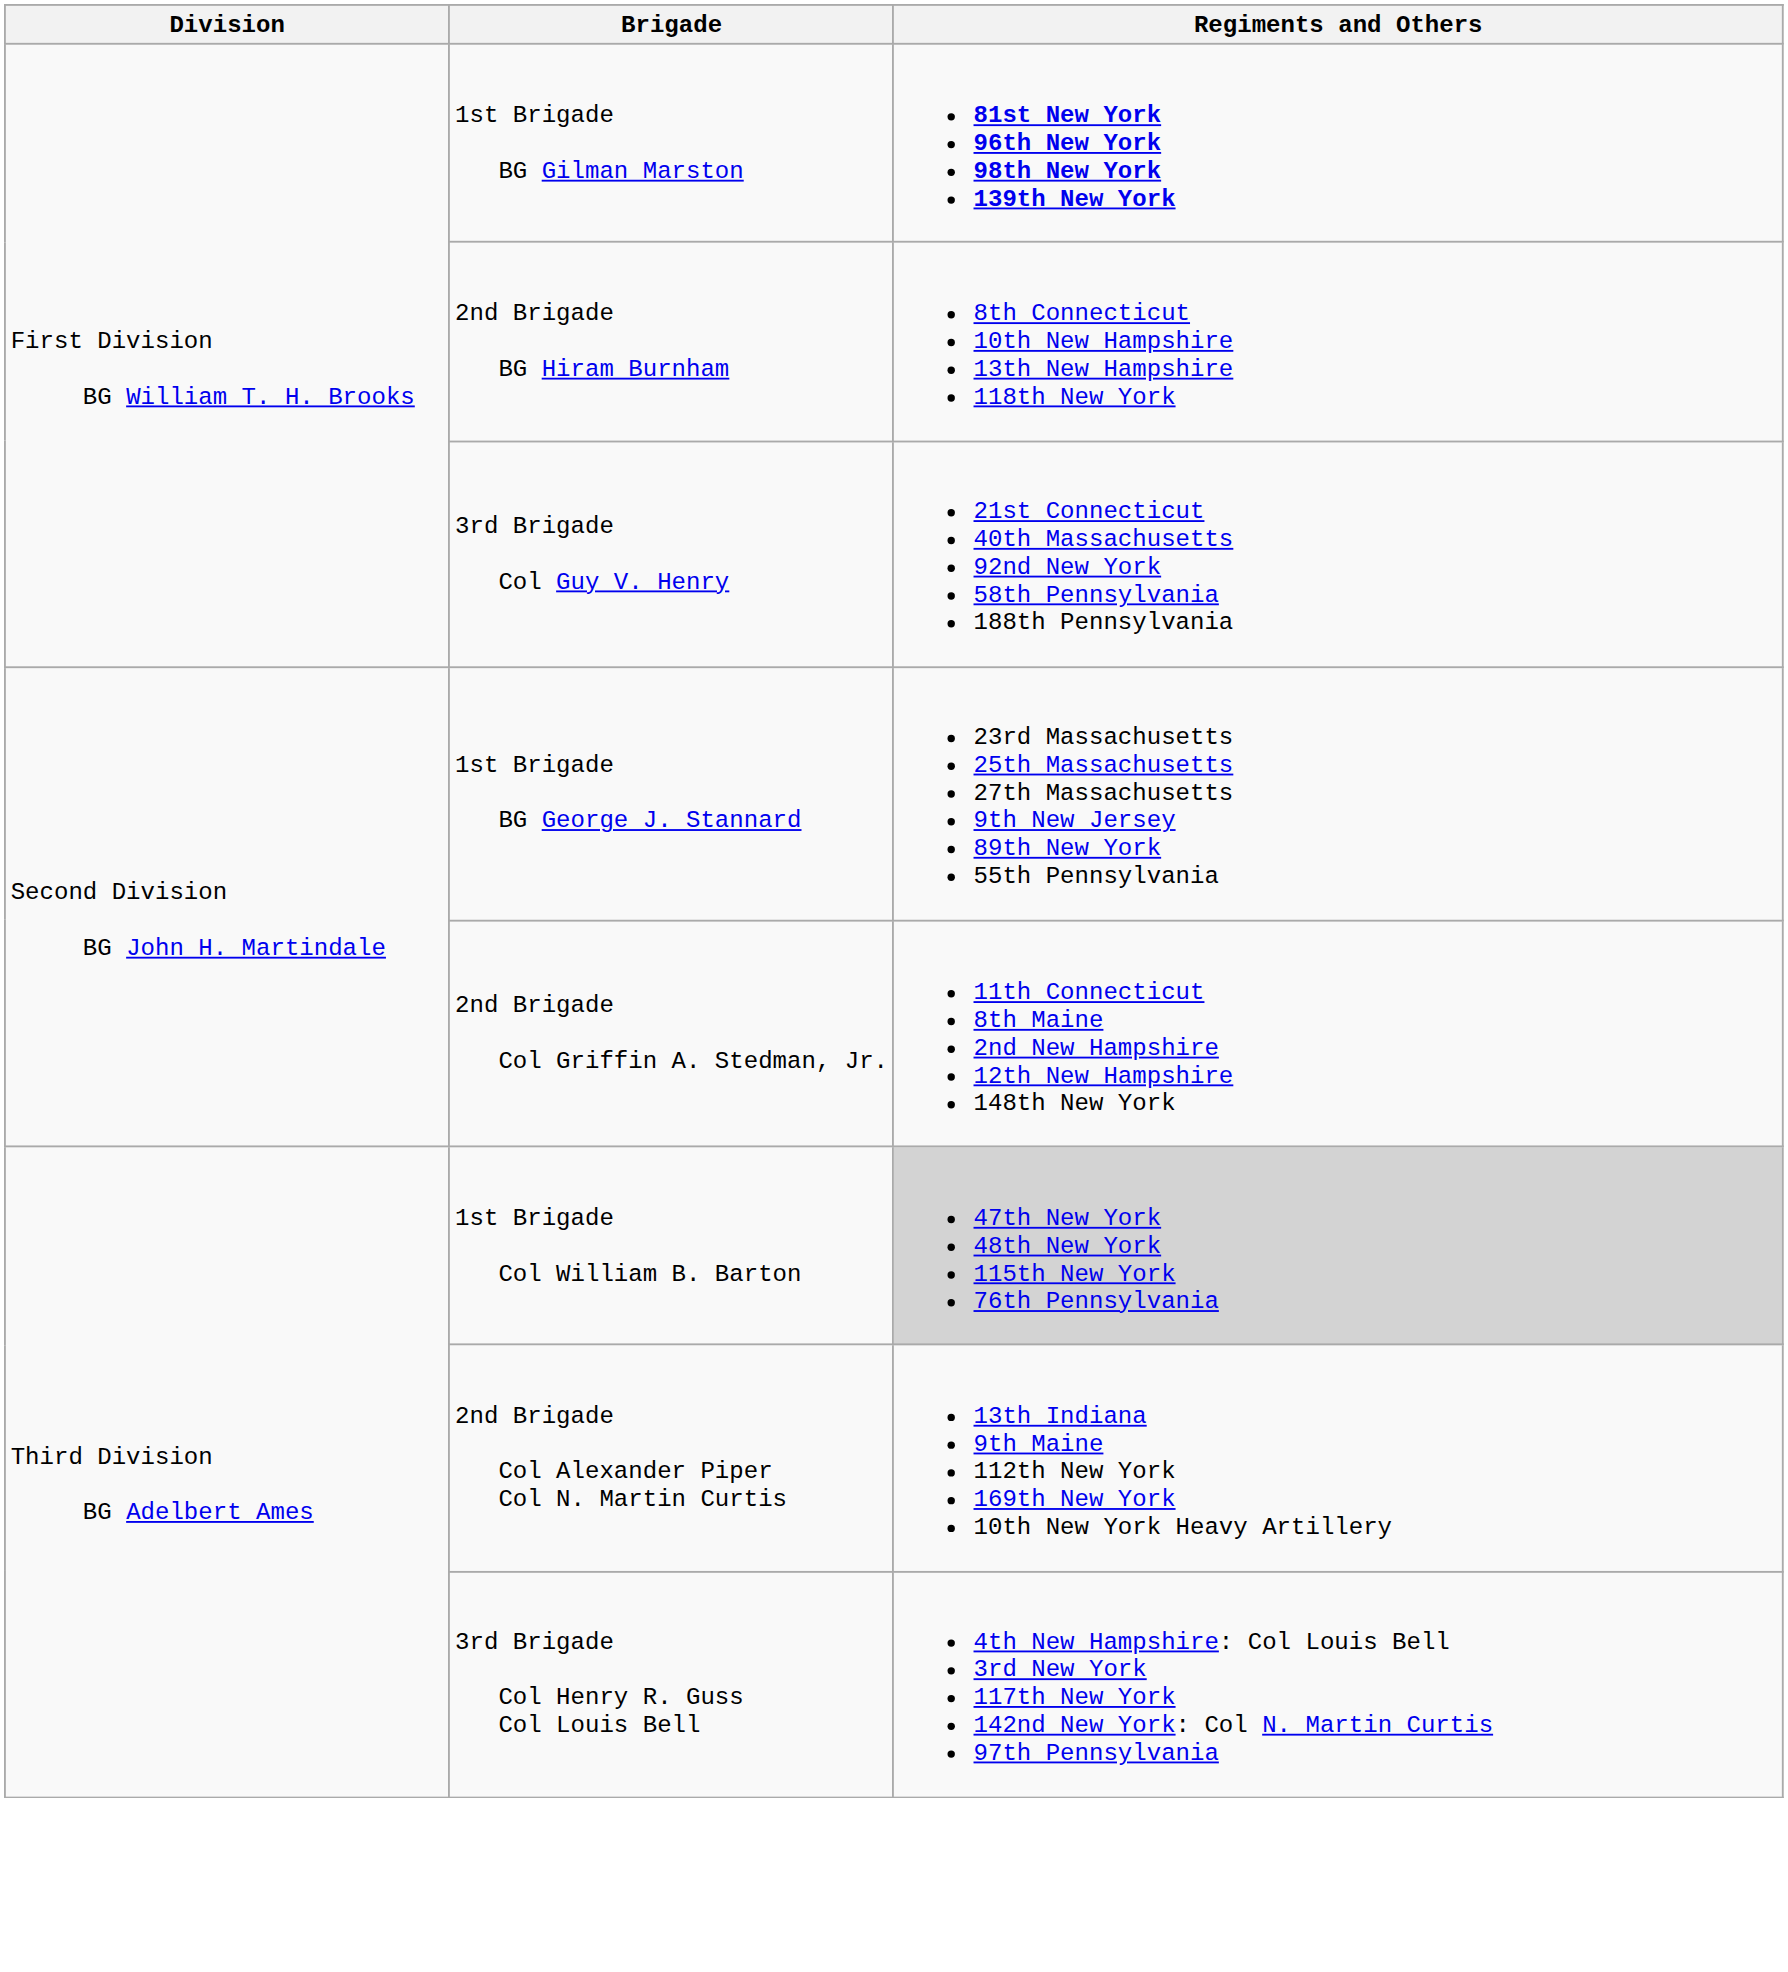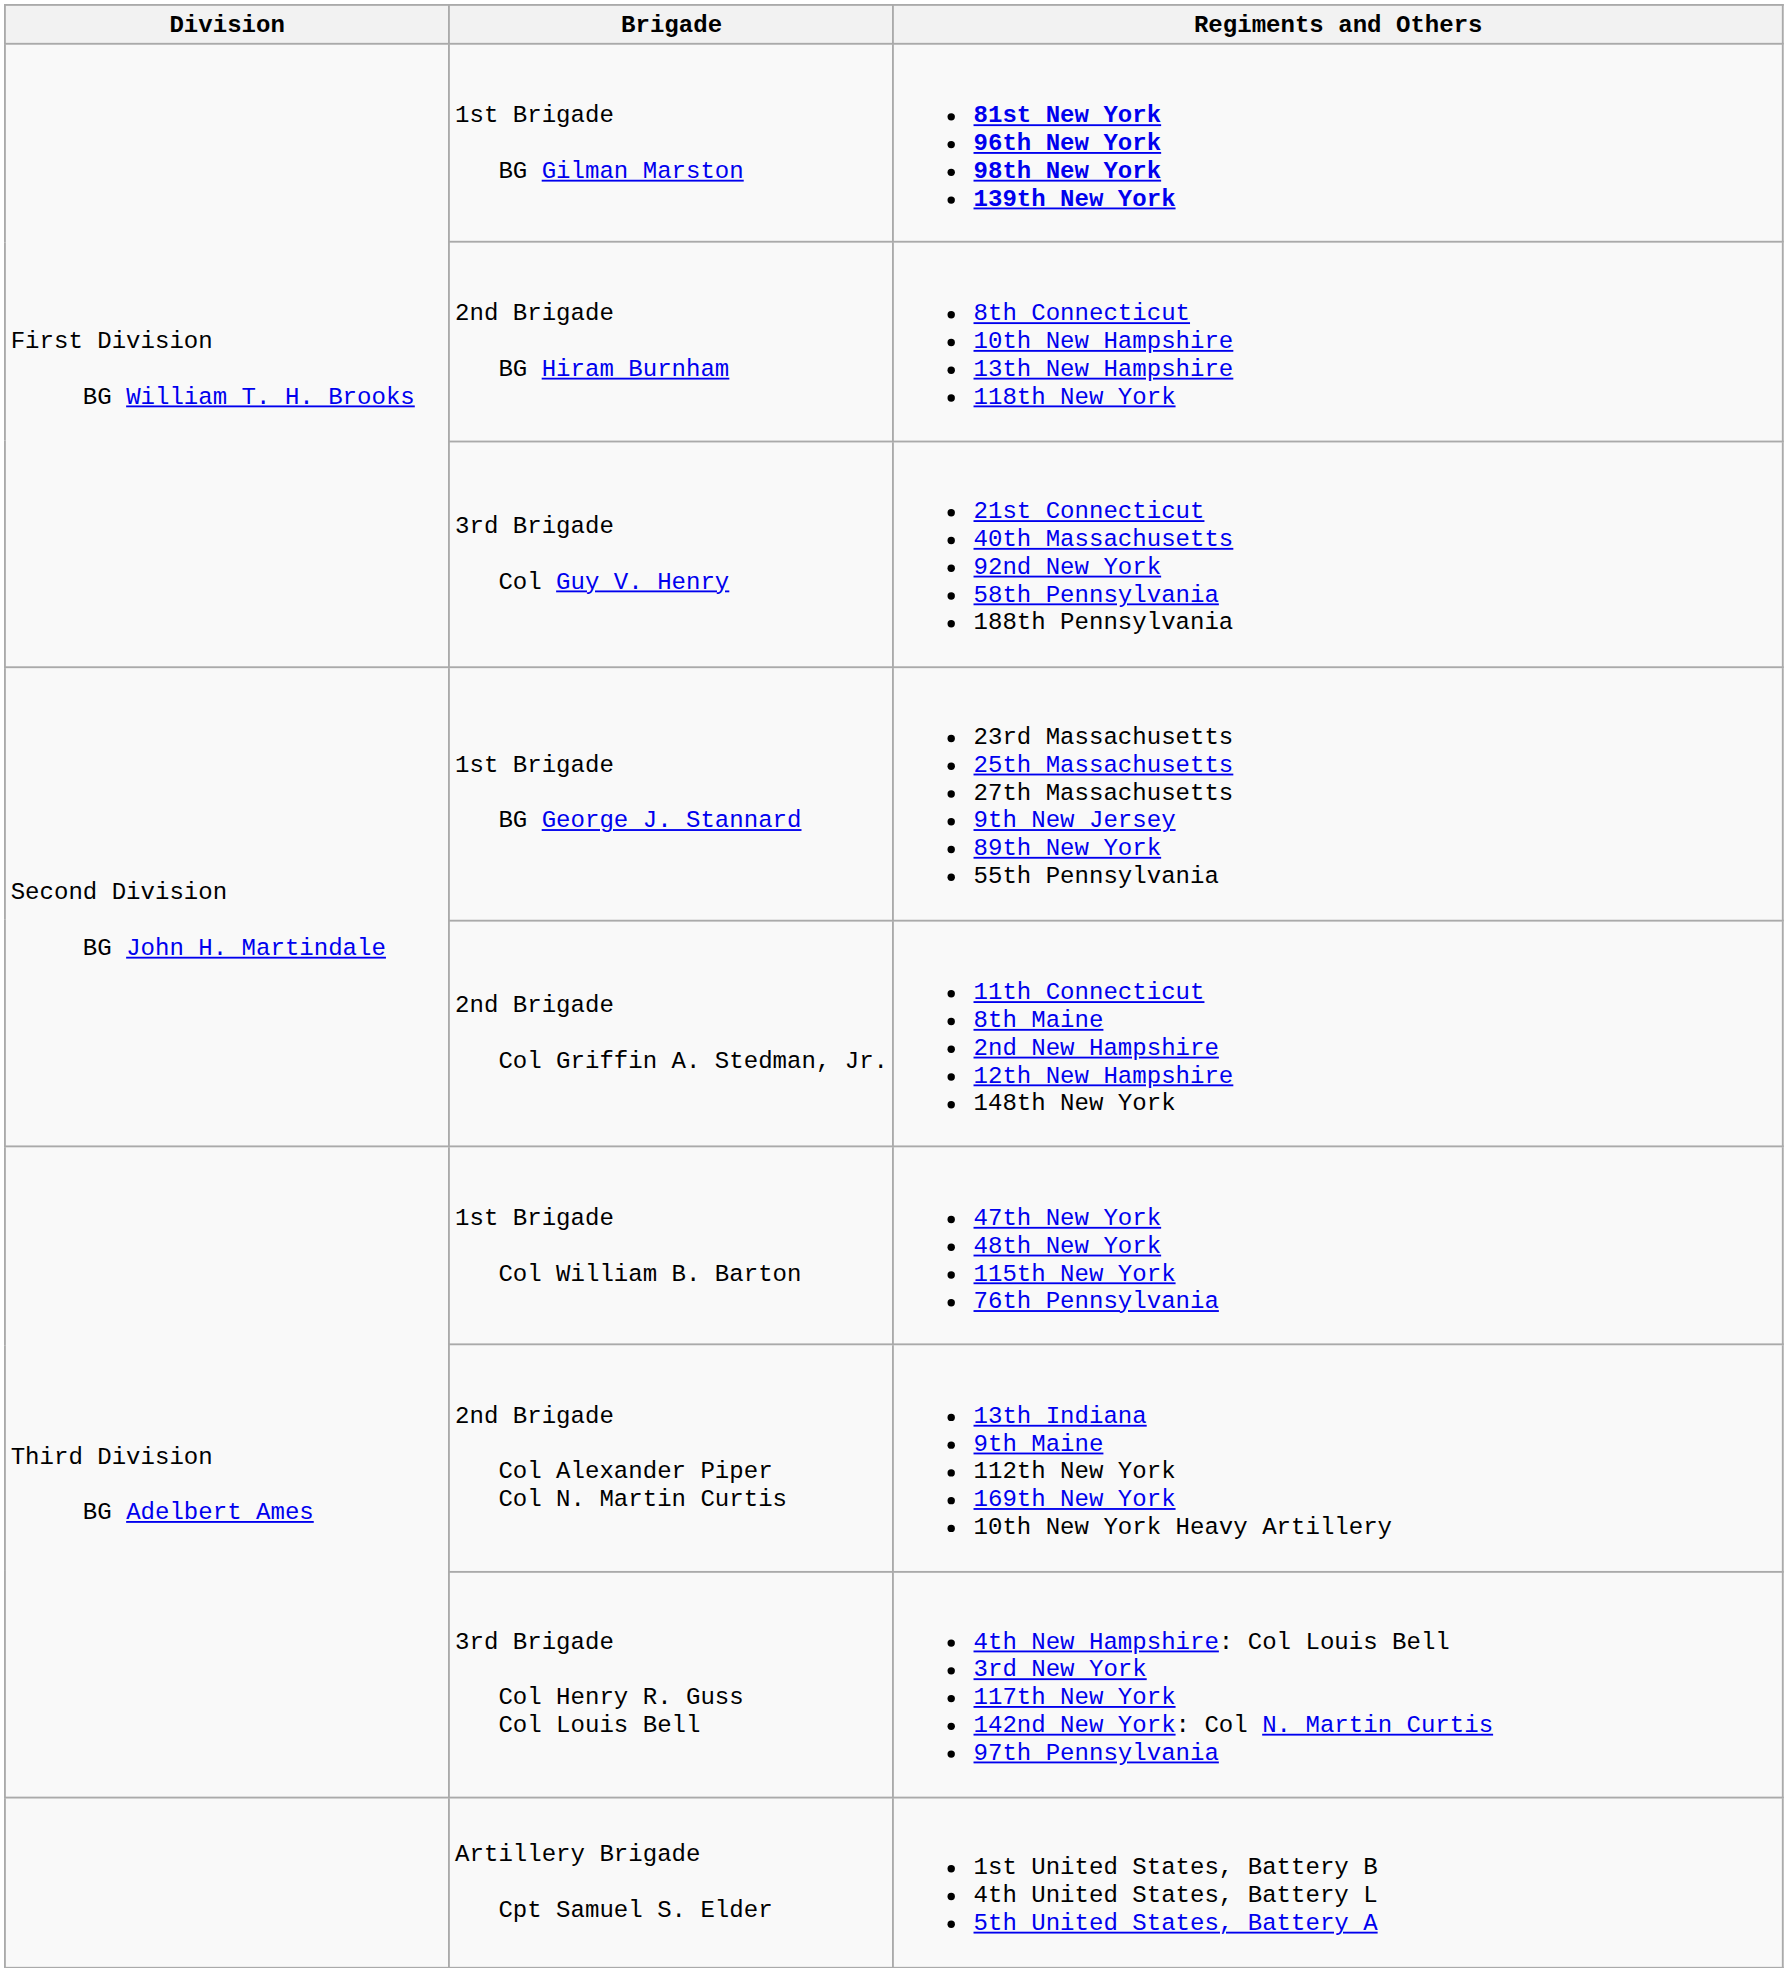(1338, 1260) lightgrey background -> (1338, 1260) no background
+ row: (614, 1882)
